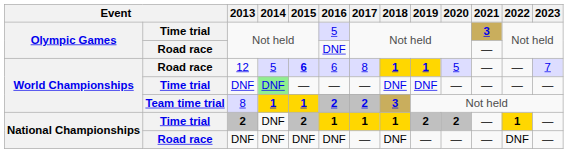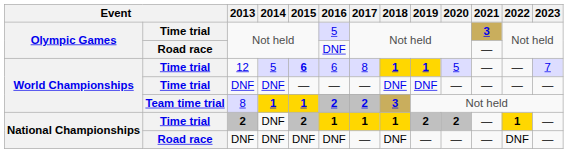(185, 67) Road race -> (185, 67) Time trial
(273, 85) lightgreen background -> (273, 85) no background
